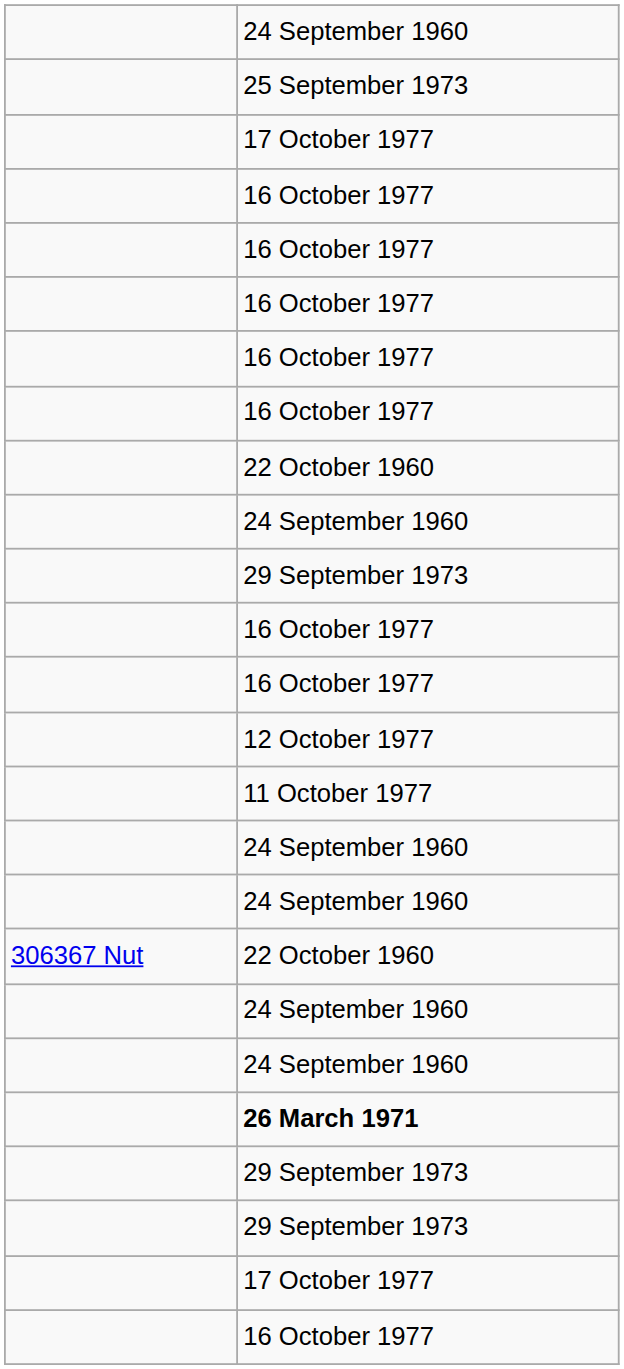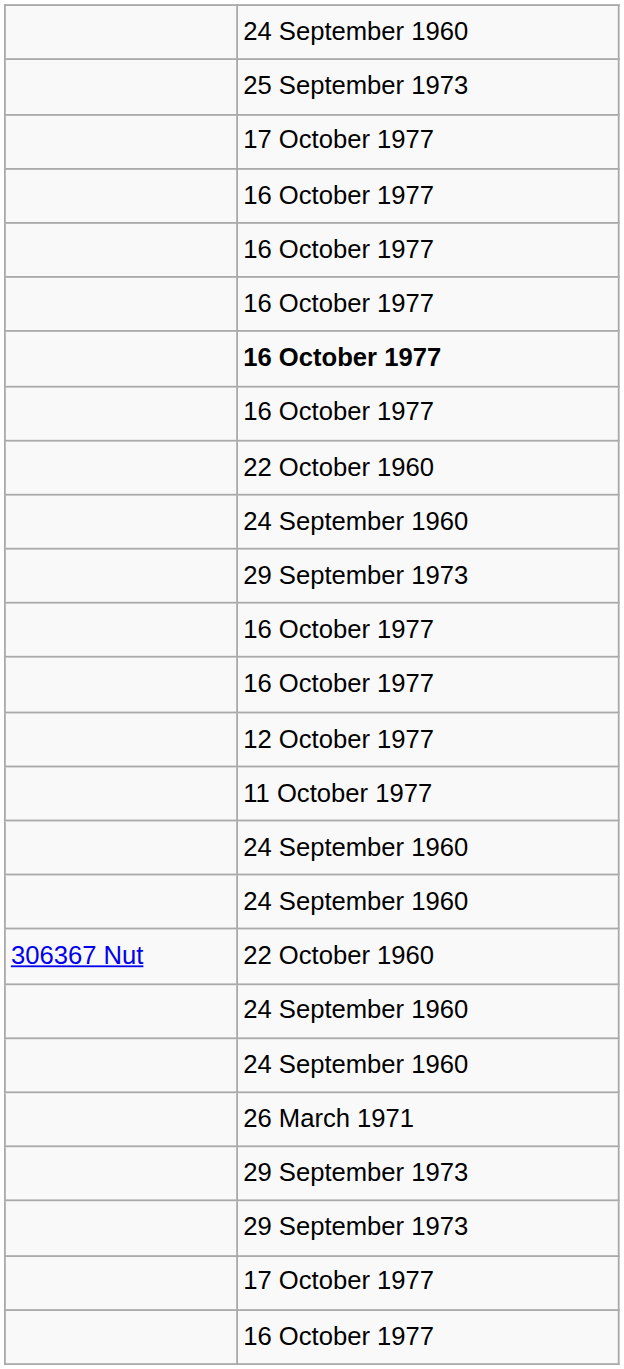(339, 357) normal -> (342, 357) bold
(331, 1118) bold -> (329, 1118) normal
